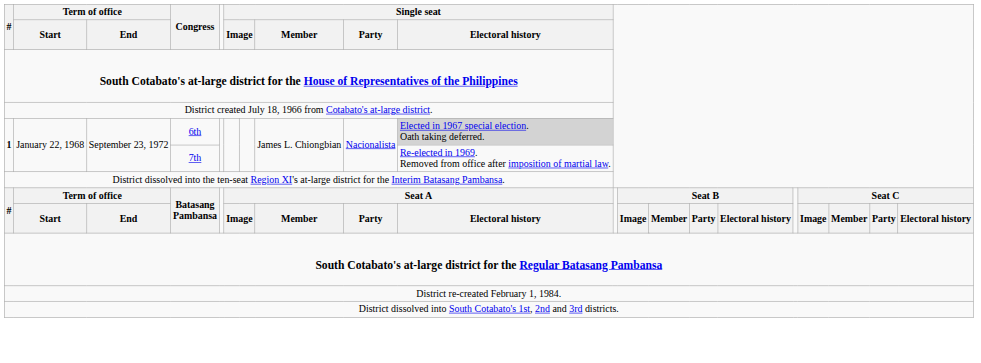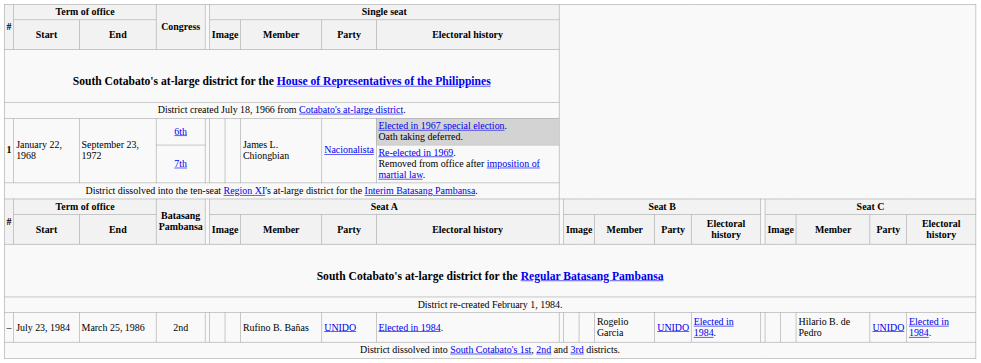+ row: (9, 327)
